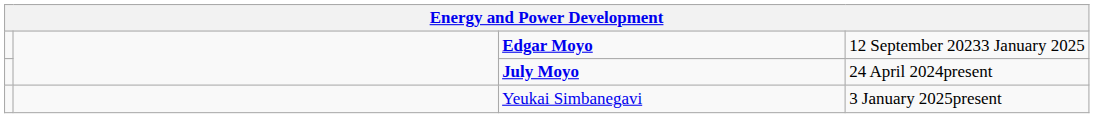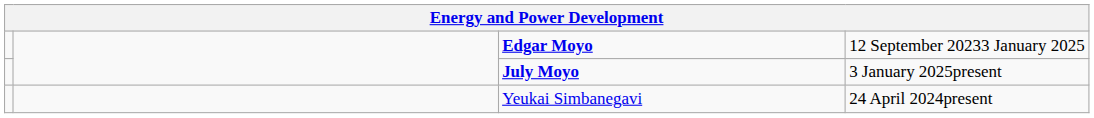(921, 71) 24 April 2024present -> (925, 71) 3 January 2025present
(925, 98) 3 January 2025present -> (921, 98) 24 April 2024present
